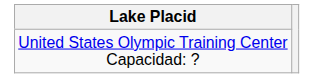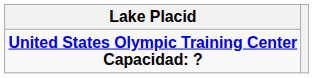(153, 51) normal -> (153, 51) bold
